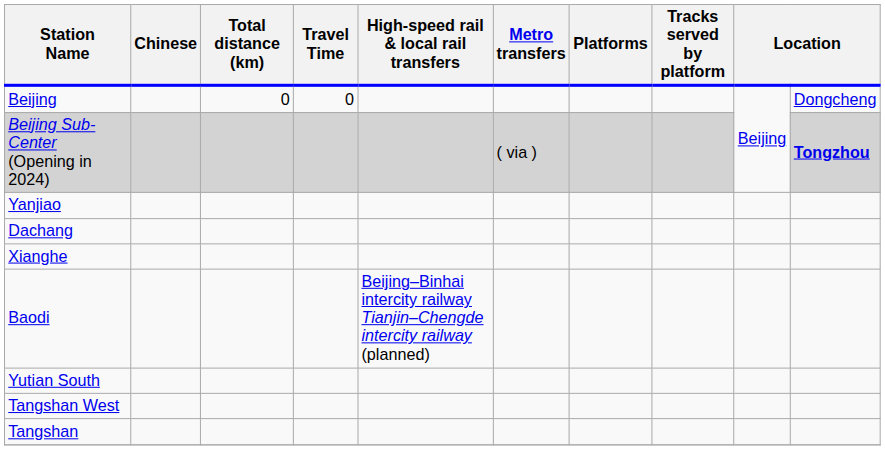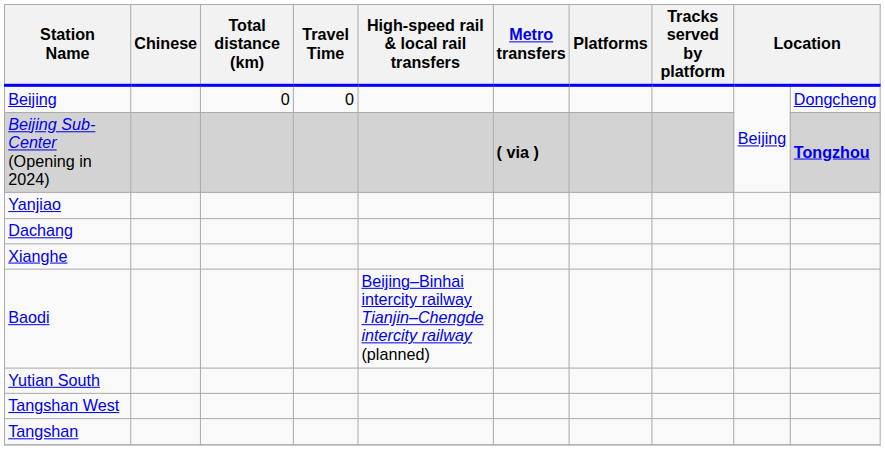(517, 152) normal -> (518, 152) bold
